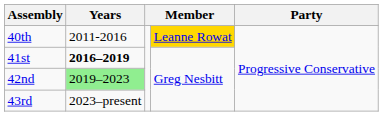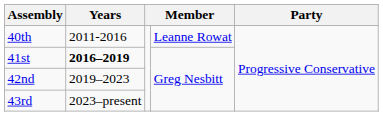(193, 36) gold background -> (193, 36) no background
(99, 79) lightgreen background -> (99, 79) no background
